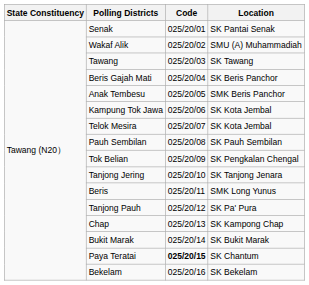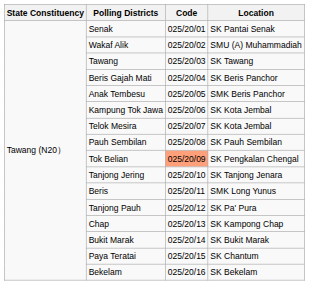(187, 159) no background -> (187, 159) lightsalmon background
(187, 256) bold -> (187, 256) normal
